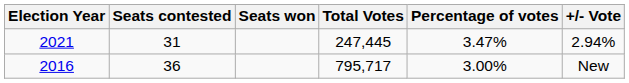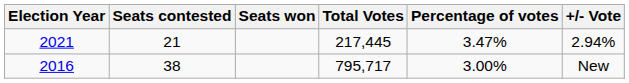(172, 41) 31 -> (172, 41) 21
(363, 41) 247,445 -> (363, 41) 217,445
(172, 66) 36 -> (172, 66) 38
